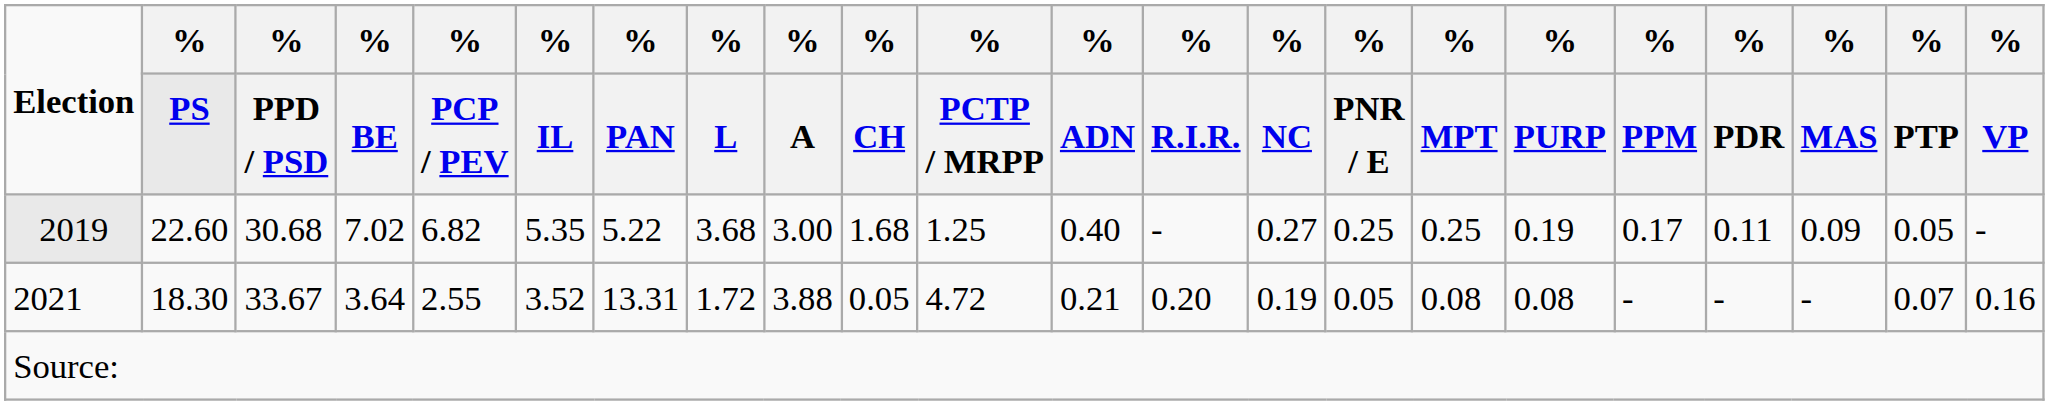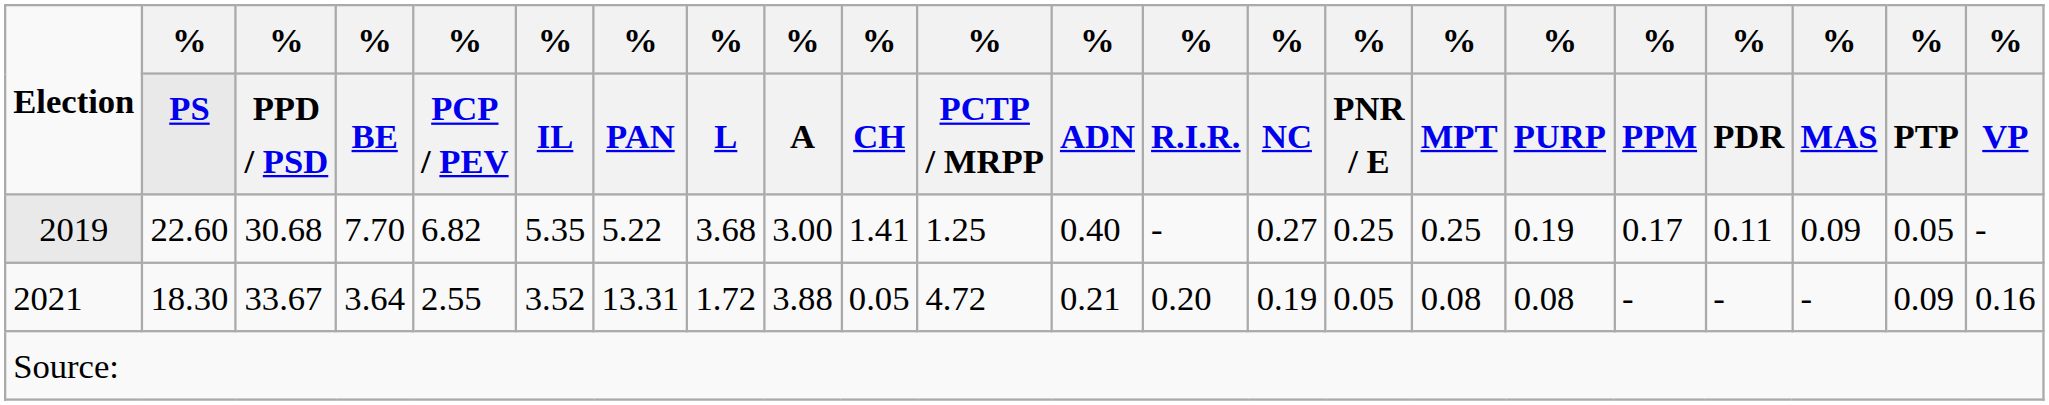(375, 229) 7.02 -> (375, 229) 7.70
(879, 229) 1.68 -> (879, 229) 1.41
(1924, 298) 0.07 -> (1924, 298) 0.09
